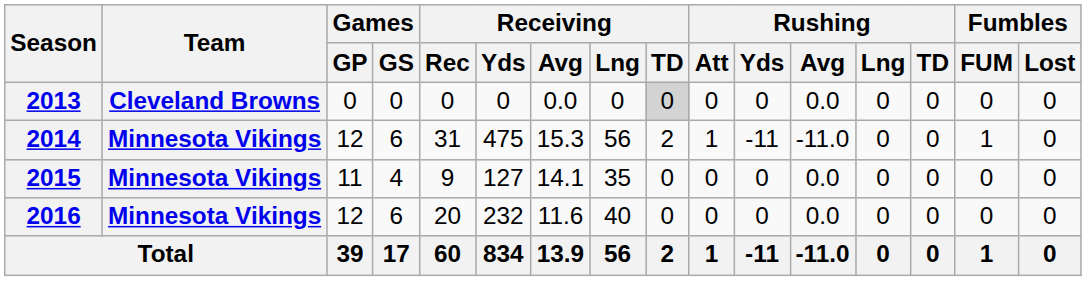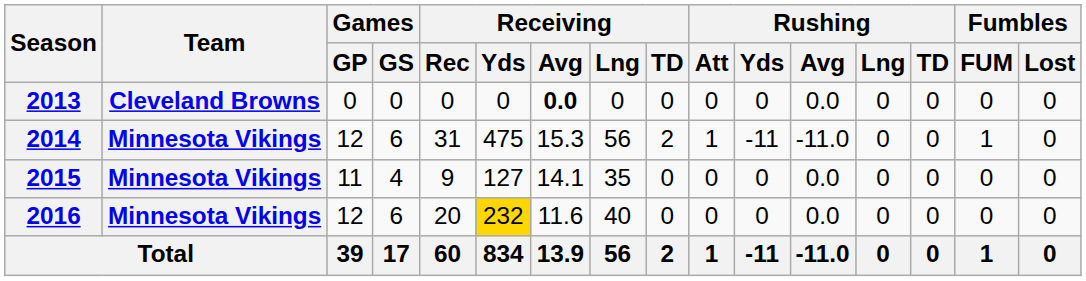(560, 100) normal -> (560, 100) bold
(667, 100) lightgrey background -> (667, 100) no background
(503, 216) no background -> (503, 216) gold background
